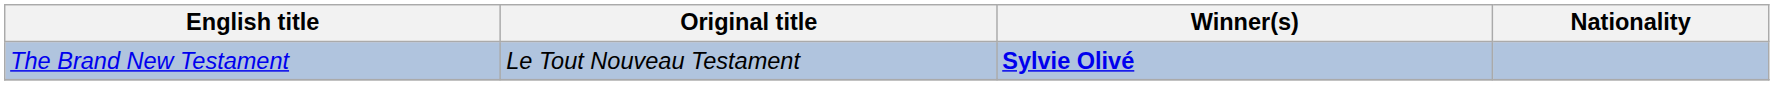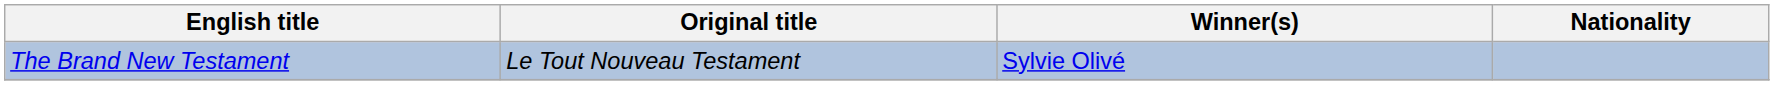(1068, 60) bold -> (1064, 60) normal
